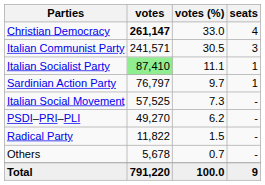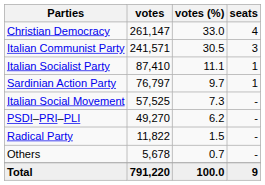(150, 31) bold -> (150, 31) normal
(153, 66) lightgreen background -> (153, 66) no background
